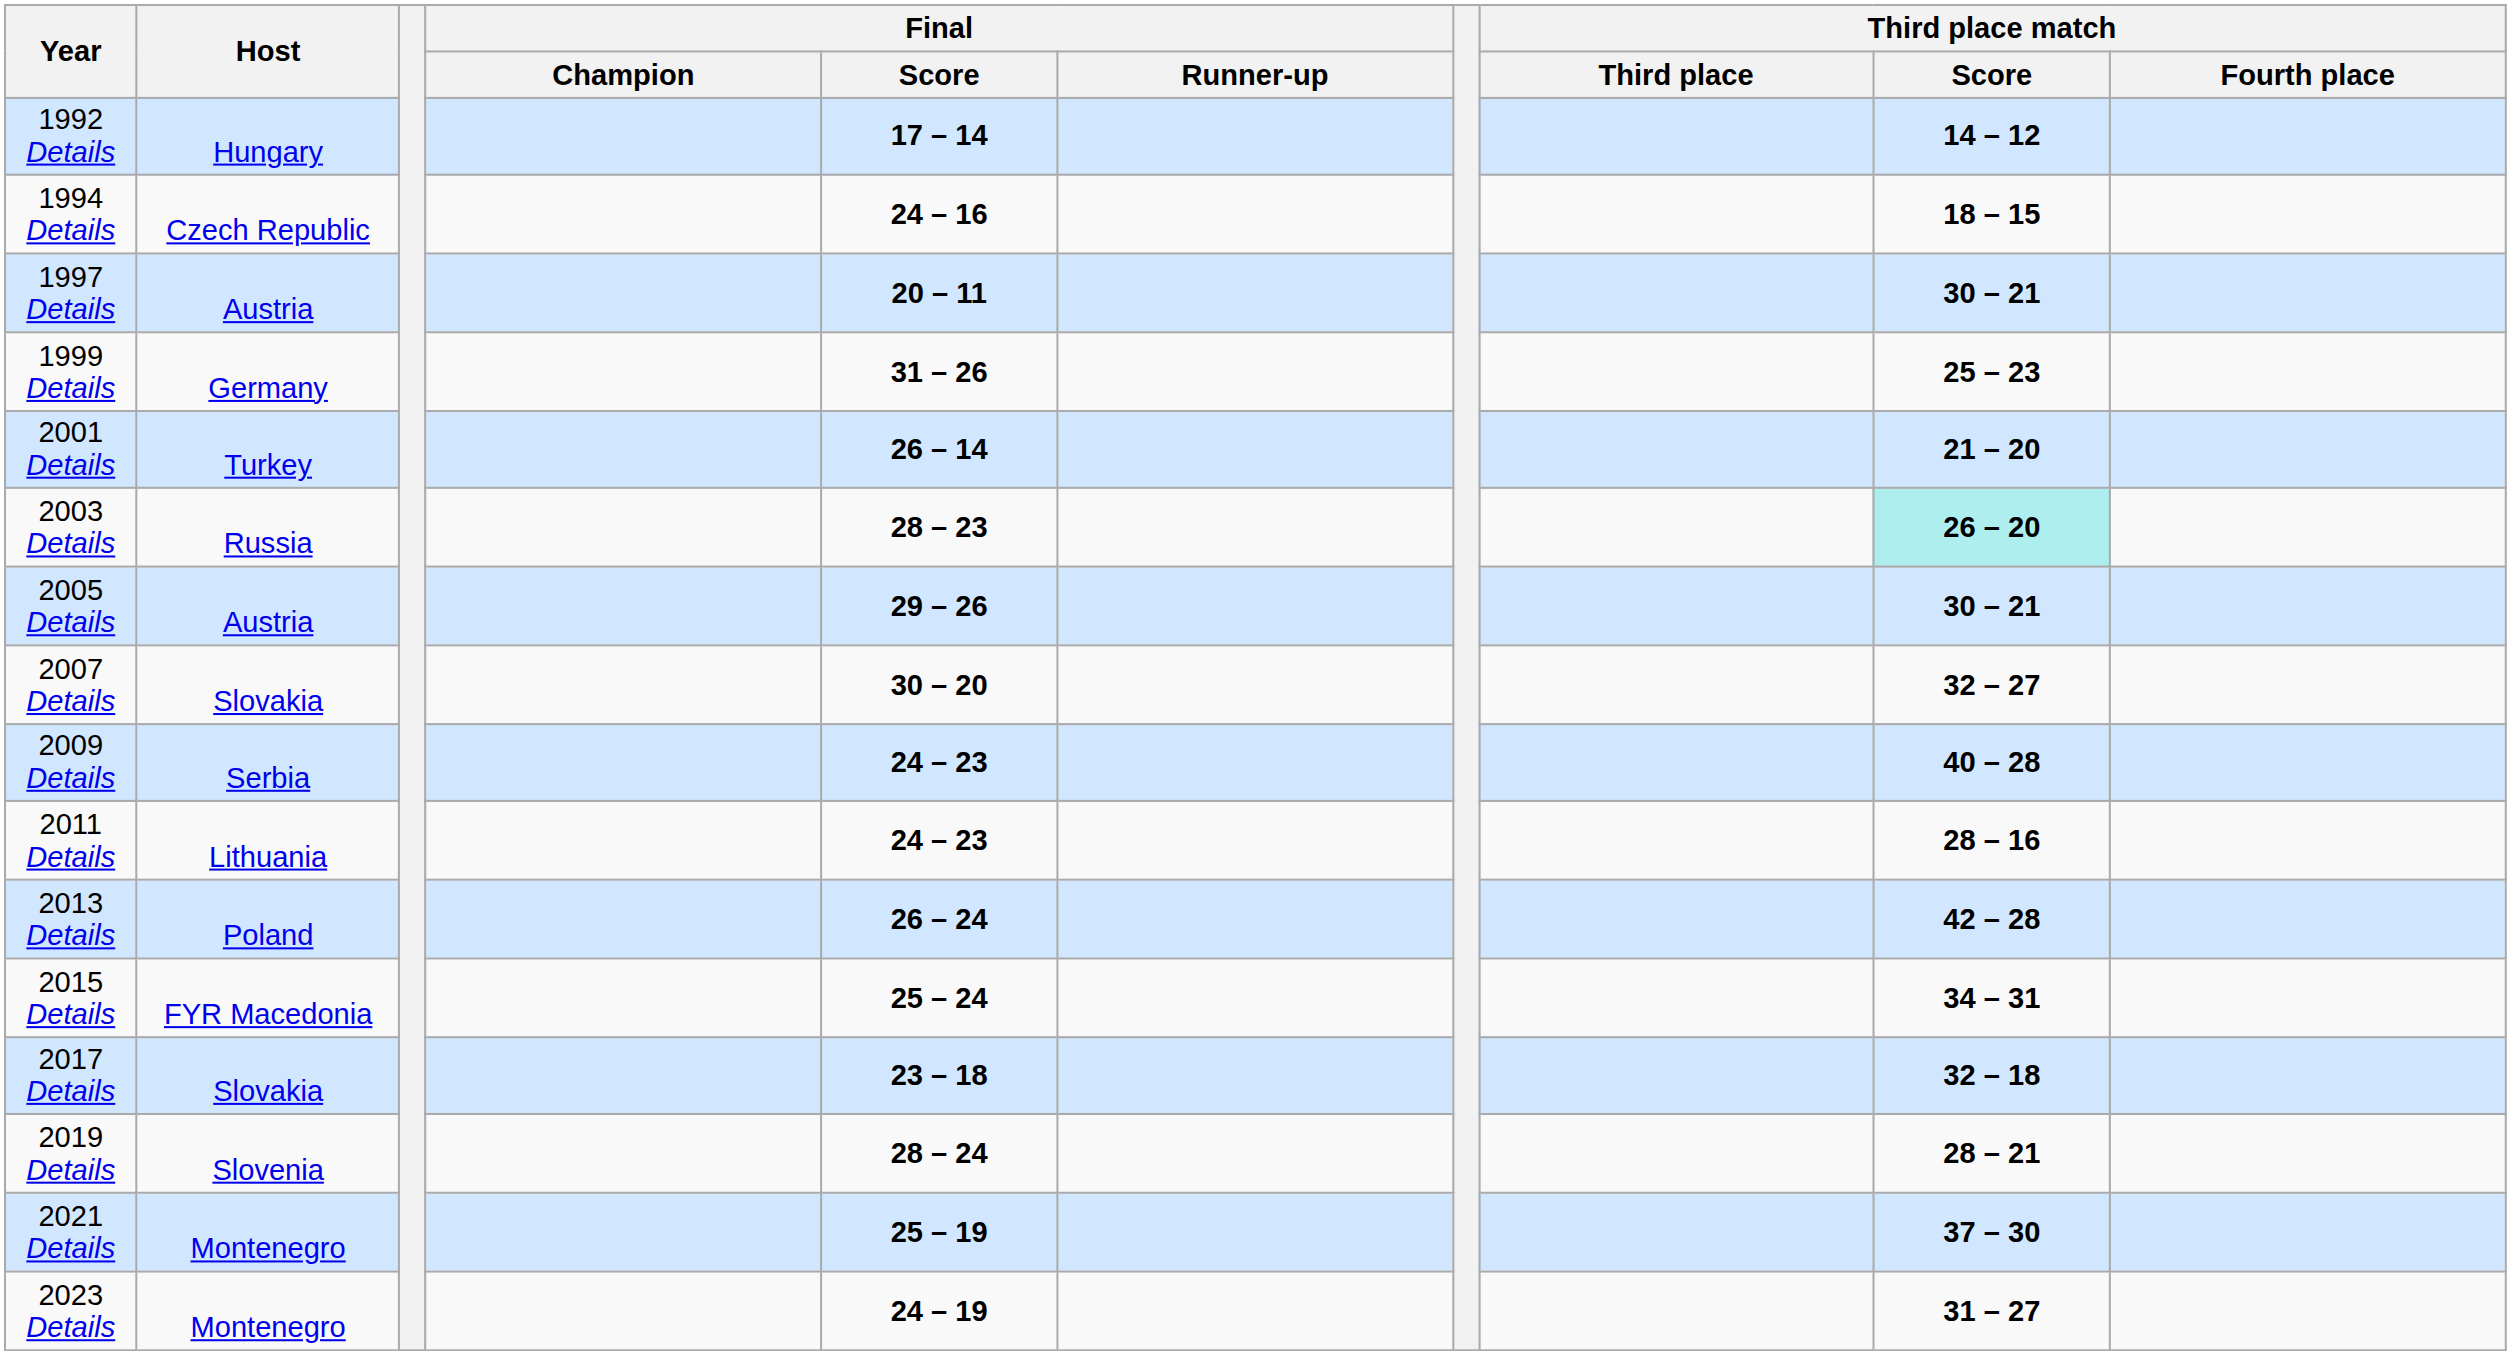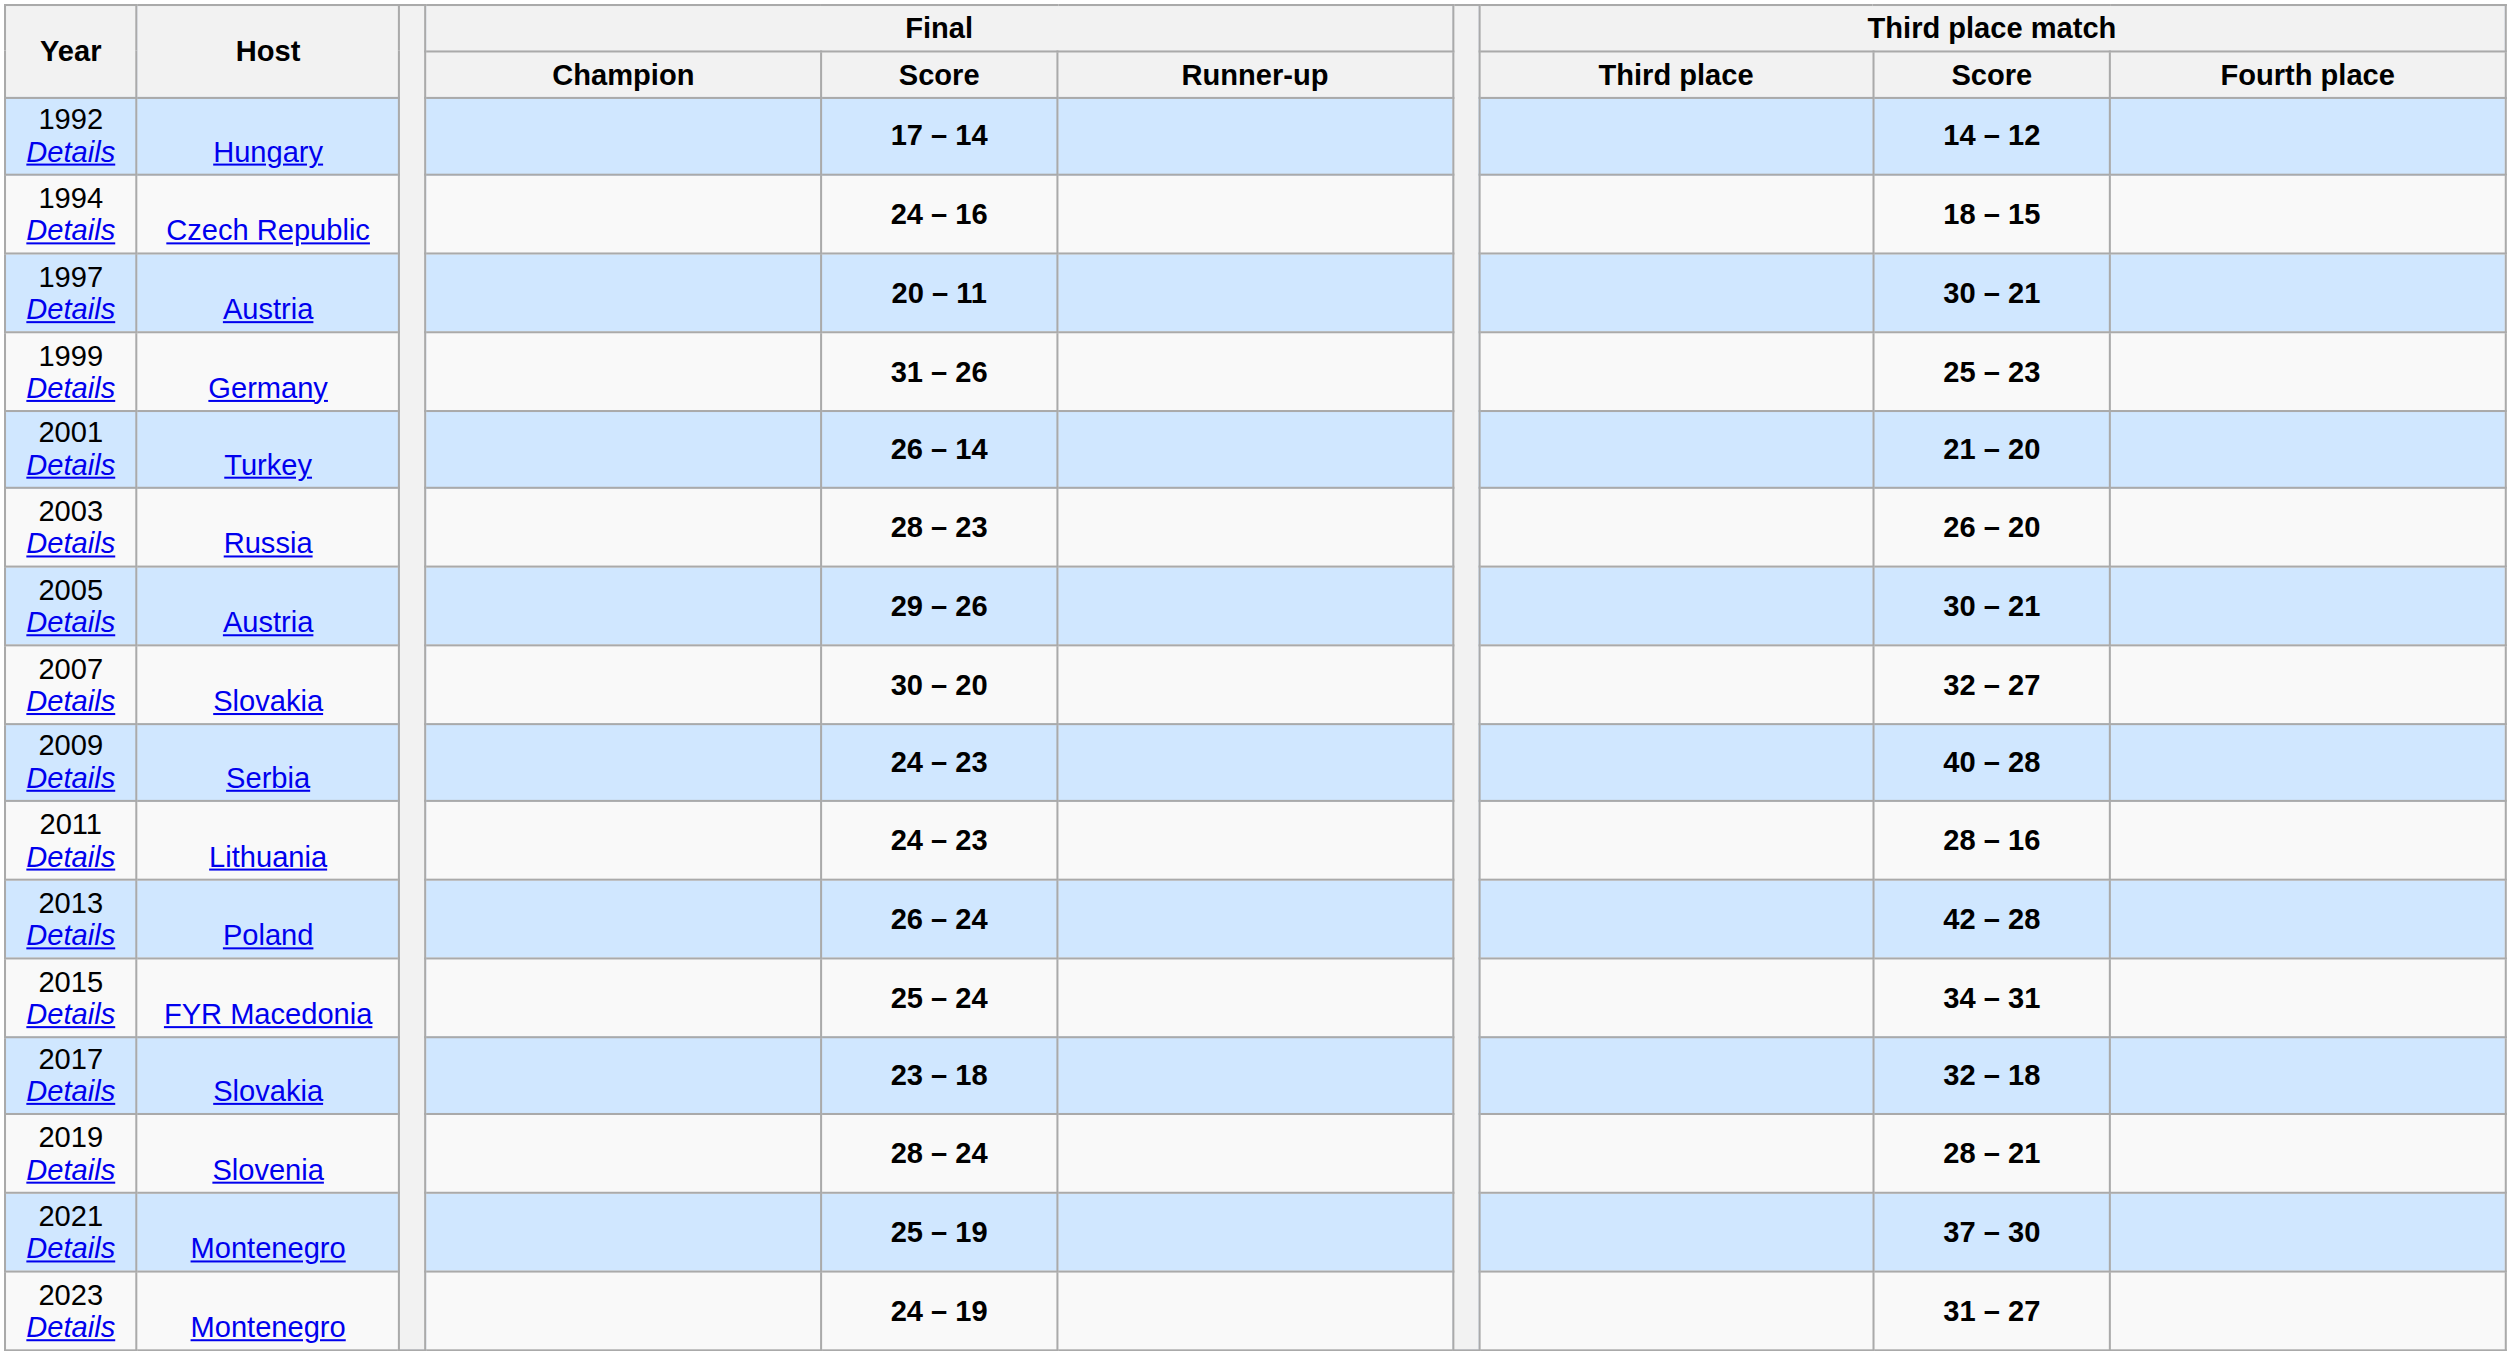(1992, 528) paleturquoise background -> (1992, 528) no background
